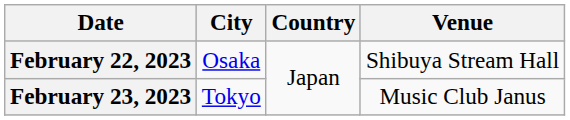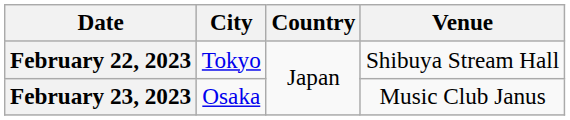(231, 59) Osaka -> (231, 59) Tokyo
(231, 96) Tokyo -> (231, 96) Osaka
